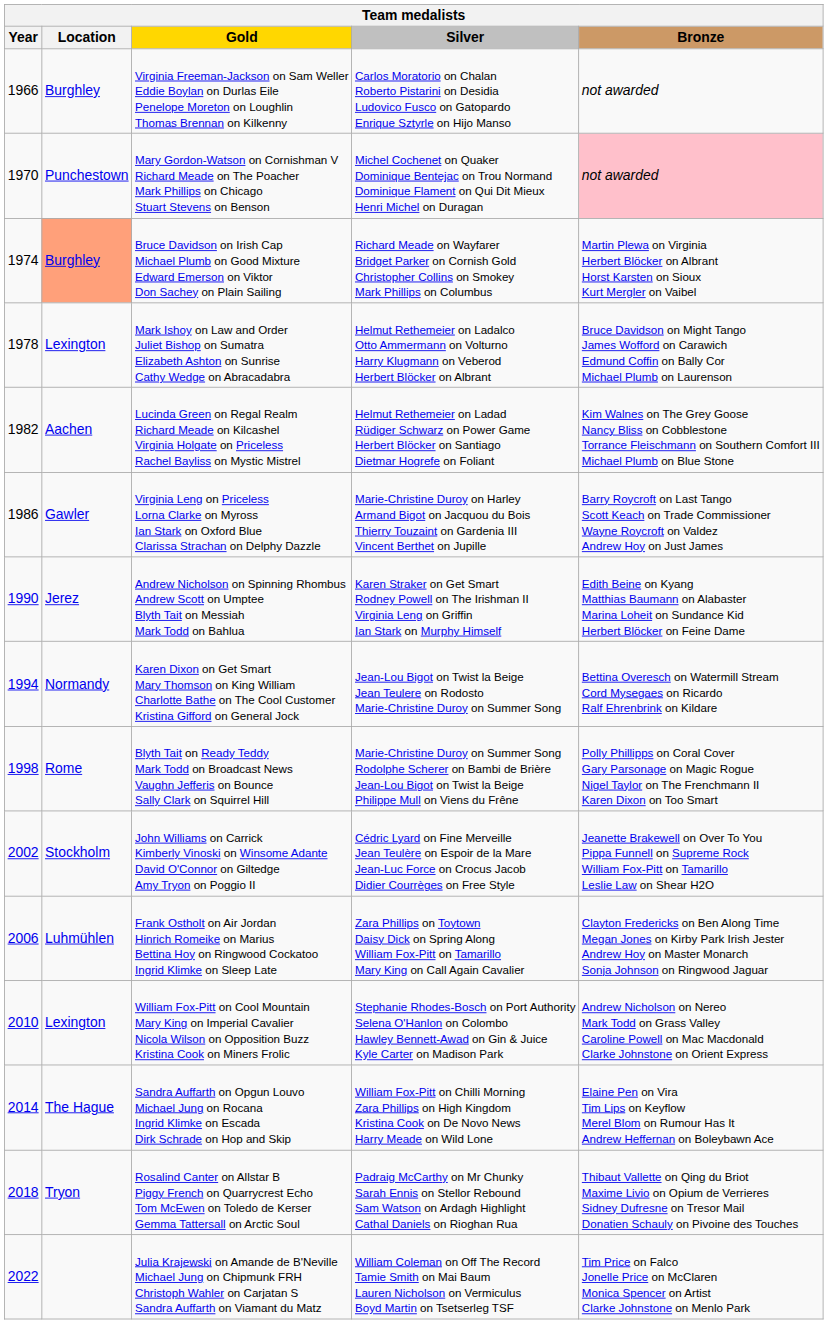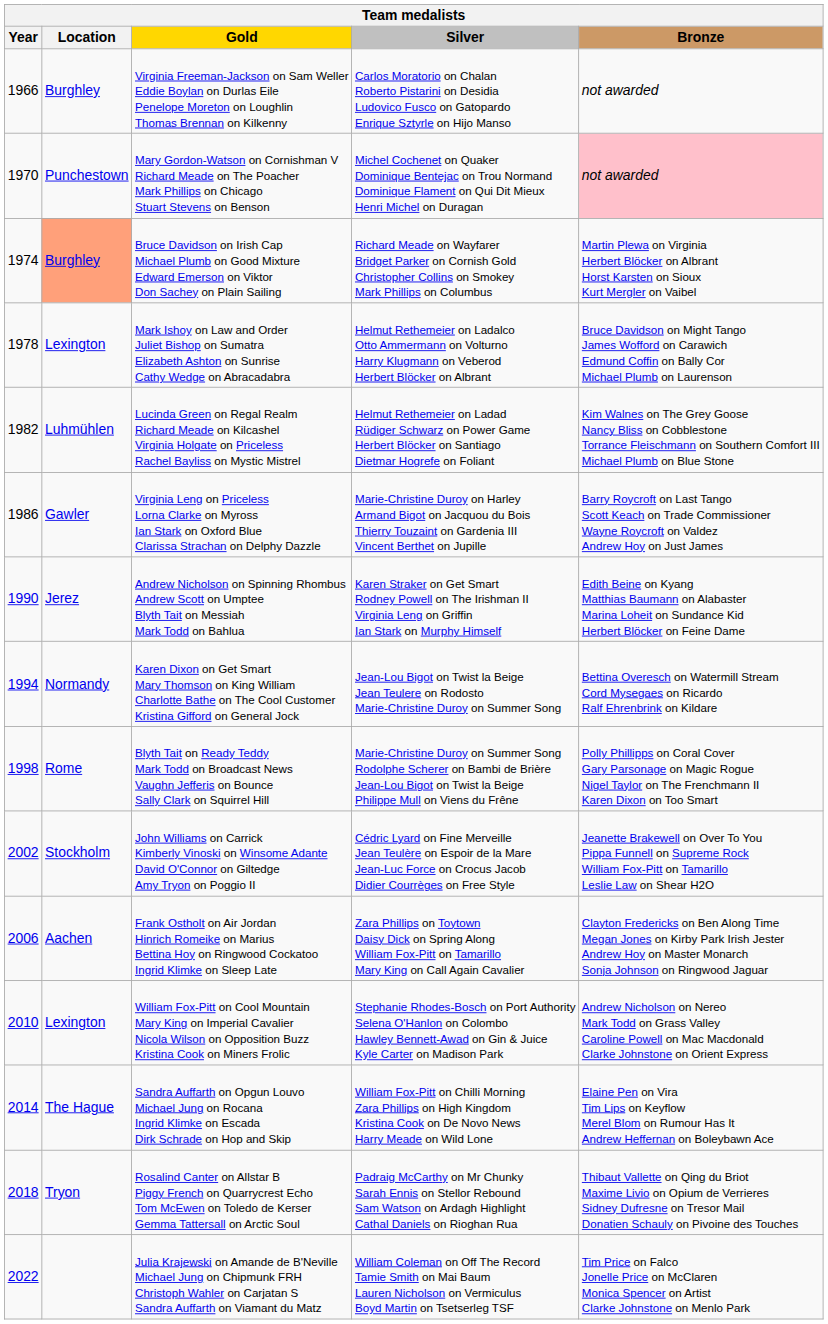(69, 429) Aachen -> (79, 429) Luhmühlen
(79, 938) Luhmühlen -> (69, 938) Aachen
